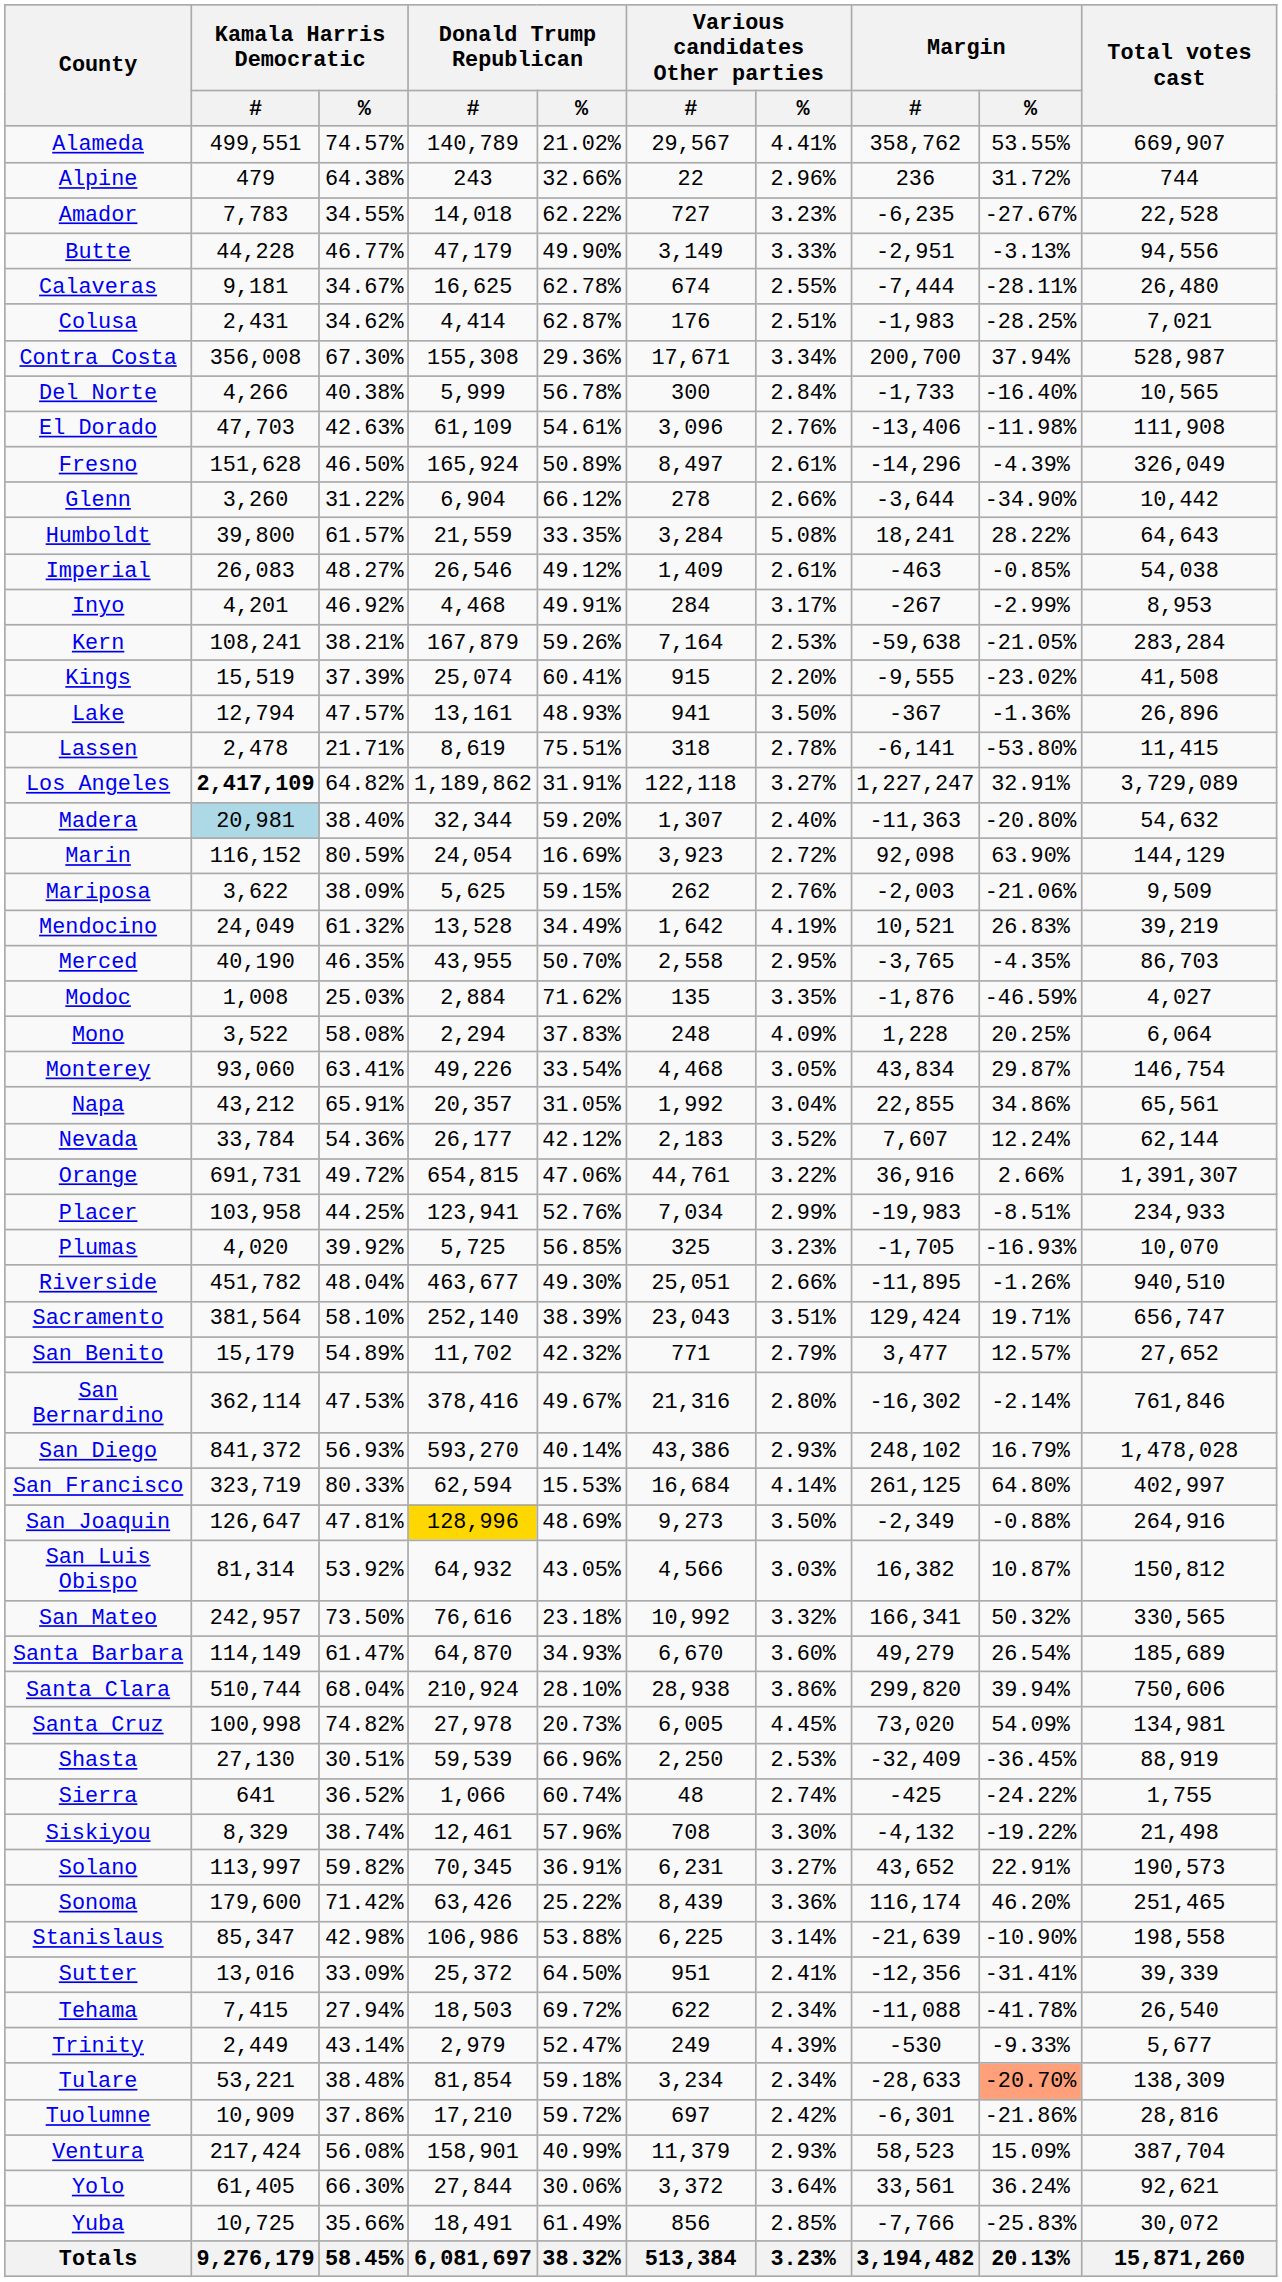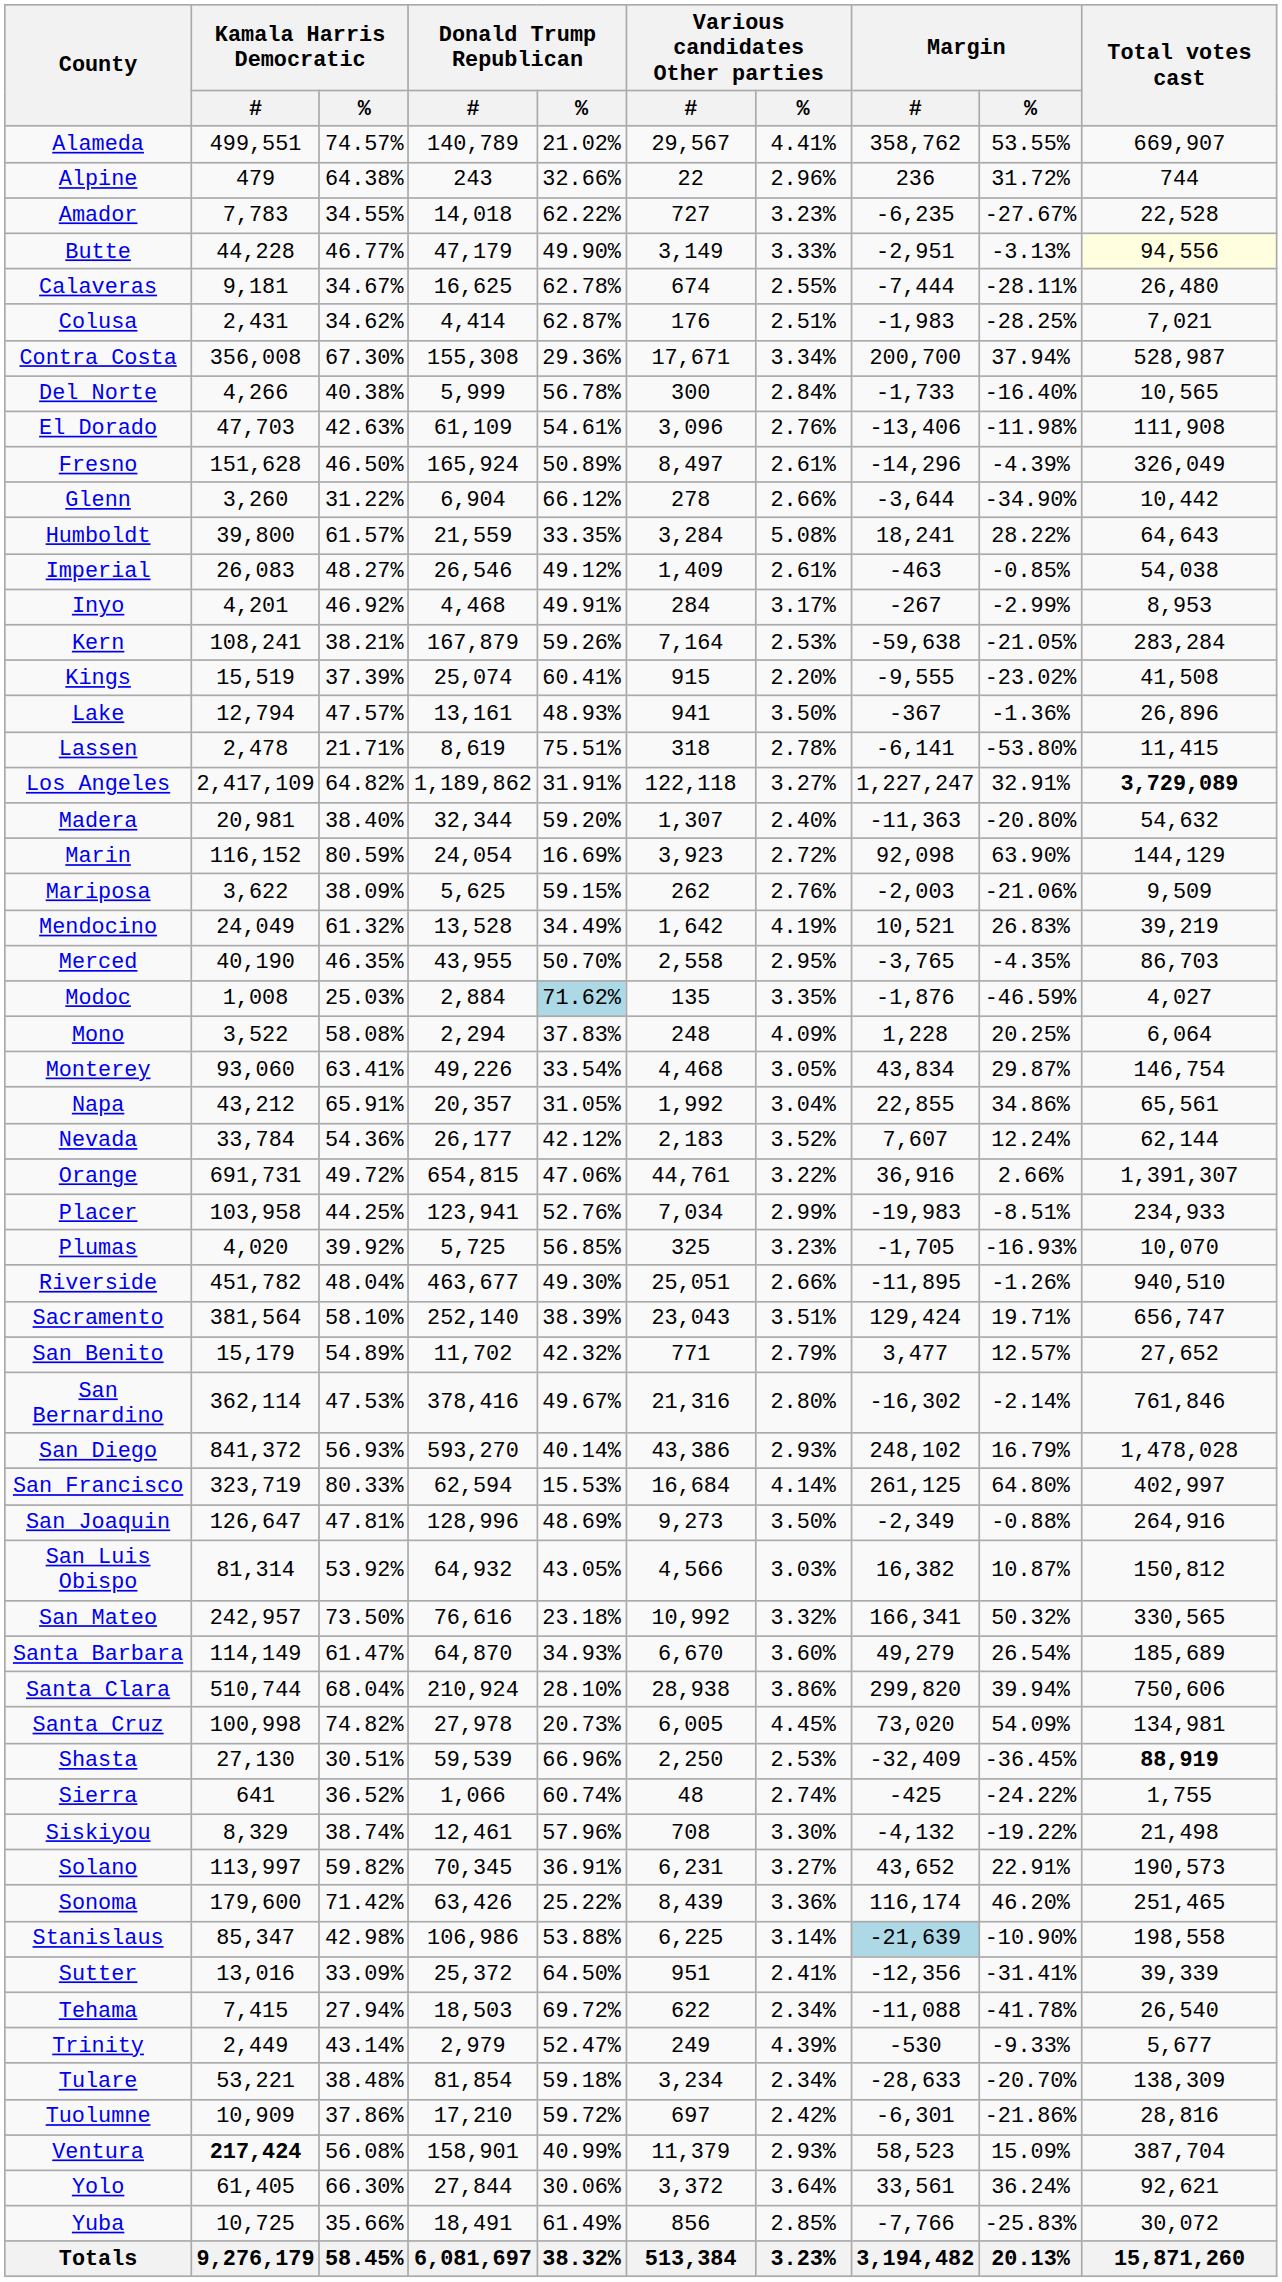(1179, 251) no background -> (1179, 251) lightyellow background
(256, 785) bold -> (256, 785) normal
(1179, 785) normal -> (1179, 785) bold
(256, 821) lightblue background -> (256, 821) no background
(582, 999) no background -> (582, 999) lightblue background
(473, 1522) gold background -> (473, 1522) no background
(1179, 1761) normal -> (1179, 1761) bold
(915, 1939) no background -> (915, 1939) lightblue background
(1031, 2081) lightsalmon background -> (1031, 2081) no background
(256, 2152) normal -> (256, 2152) bold
